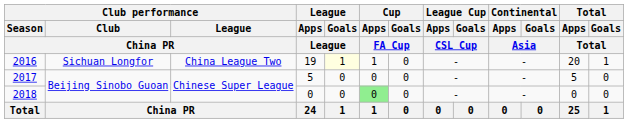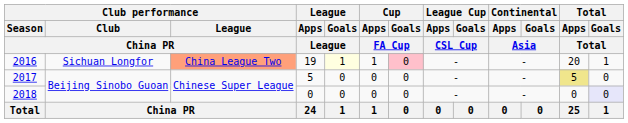(233, 61) no background -> (233, 61) lightsalmon background
(406, 61) no background -> (406, 61) pink background
(574, 78) no background -> (574, 78) khaki background
(374, 94) lightgreen background -> (374, 94) no background
(606, 94) no background -> (606, 94) lavender background
